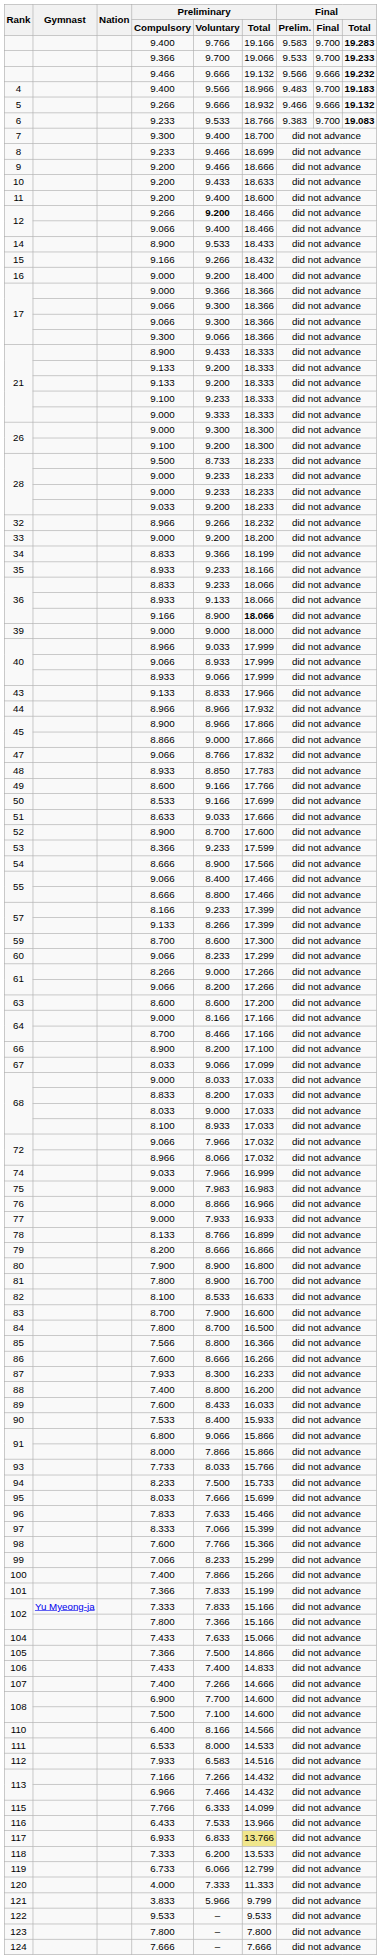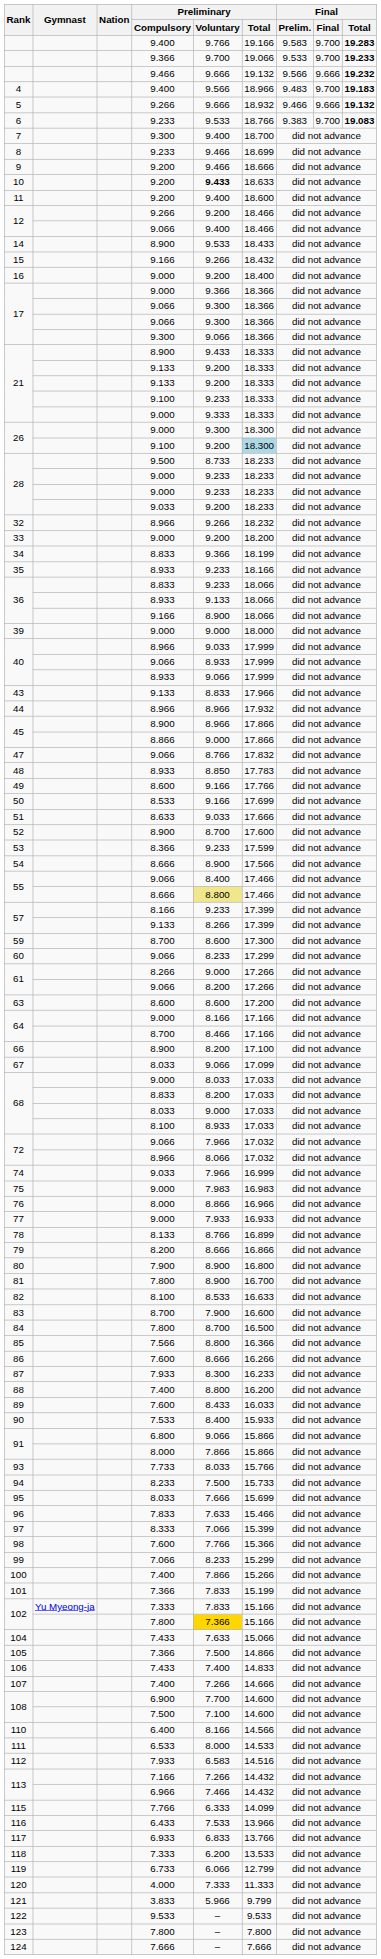(218, 182) normal -> (218, 182) bold
(218, 213) bold -> (218, 213) normal
(259, 445) no background -> (259, 445) lightblue background
(259, 615) bold -> (259, 615) normal
(218, 894) no background -> (218, 894) khaki background
(218, 1622) no background -> (218, 1622) gold background
(259, 1838) khaki background -> (259, 1838) no background
